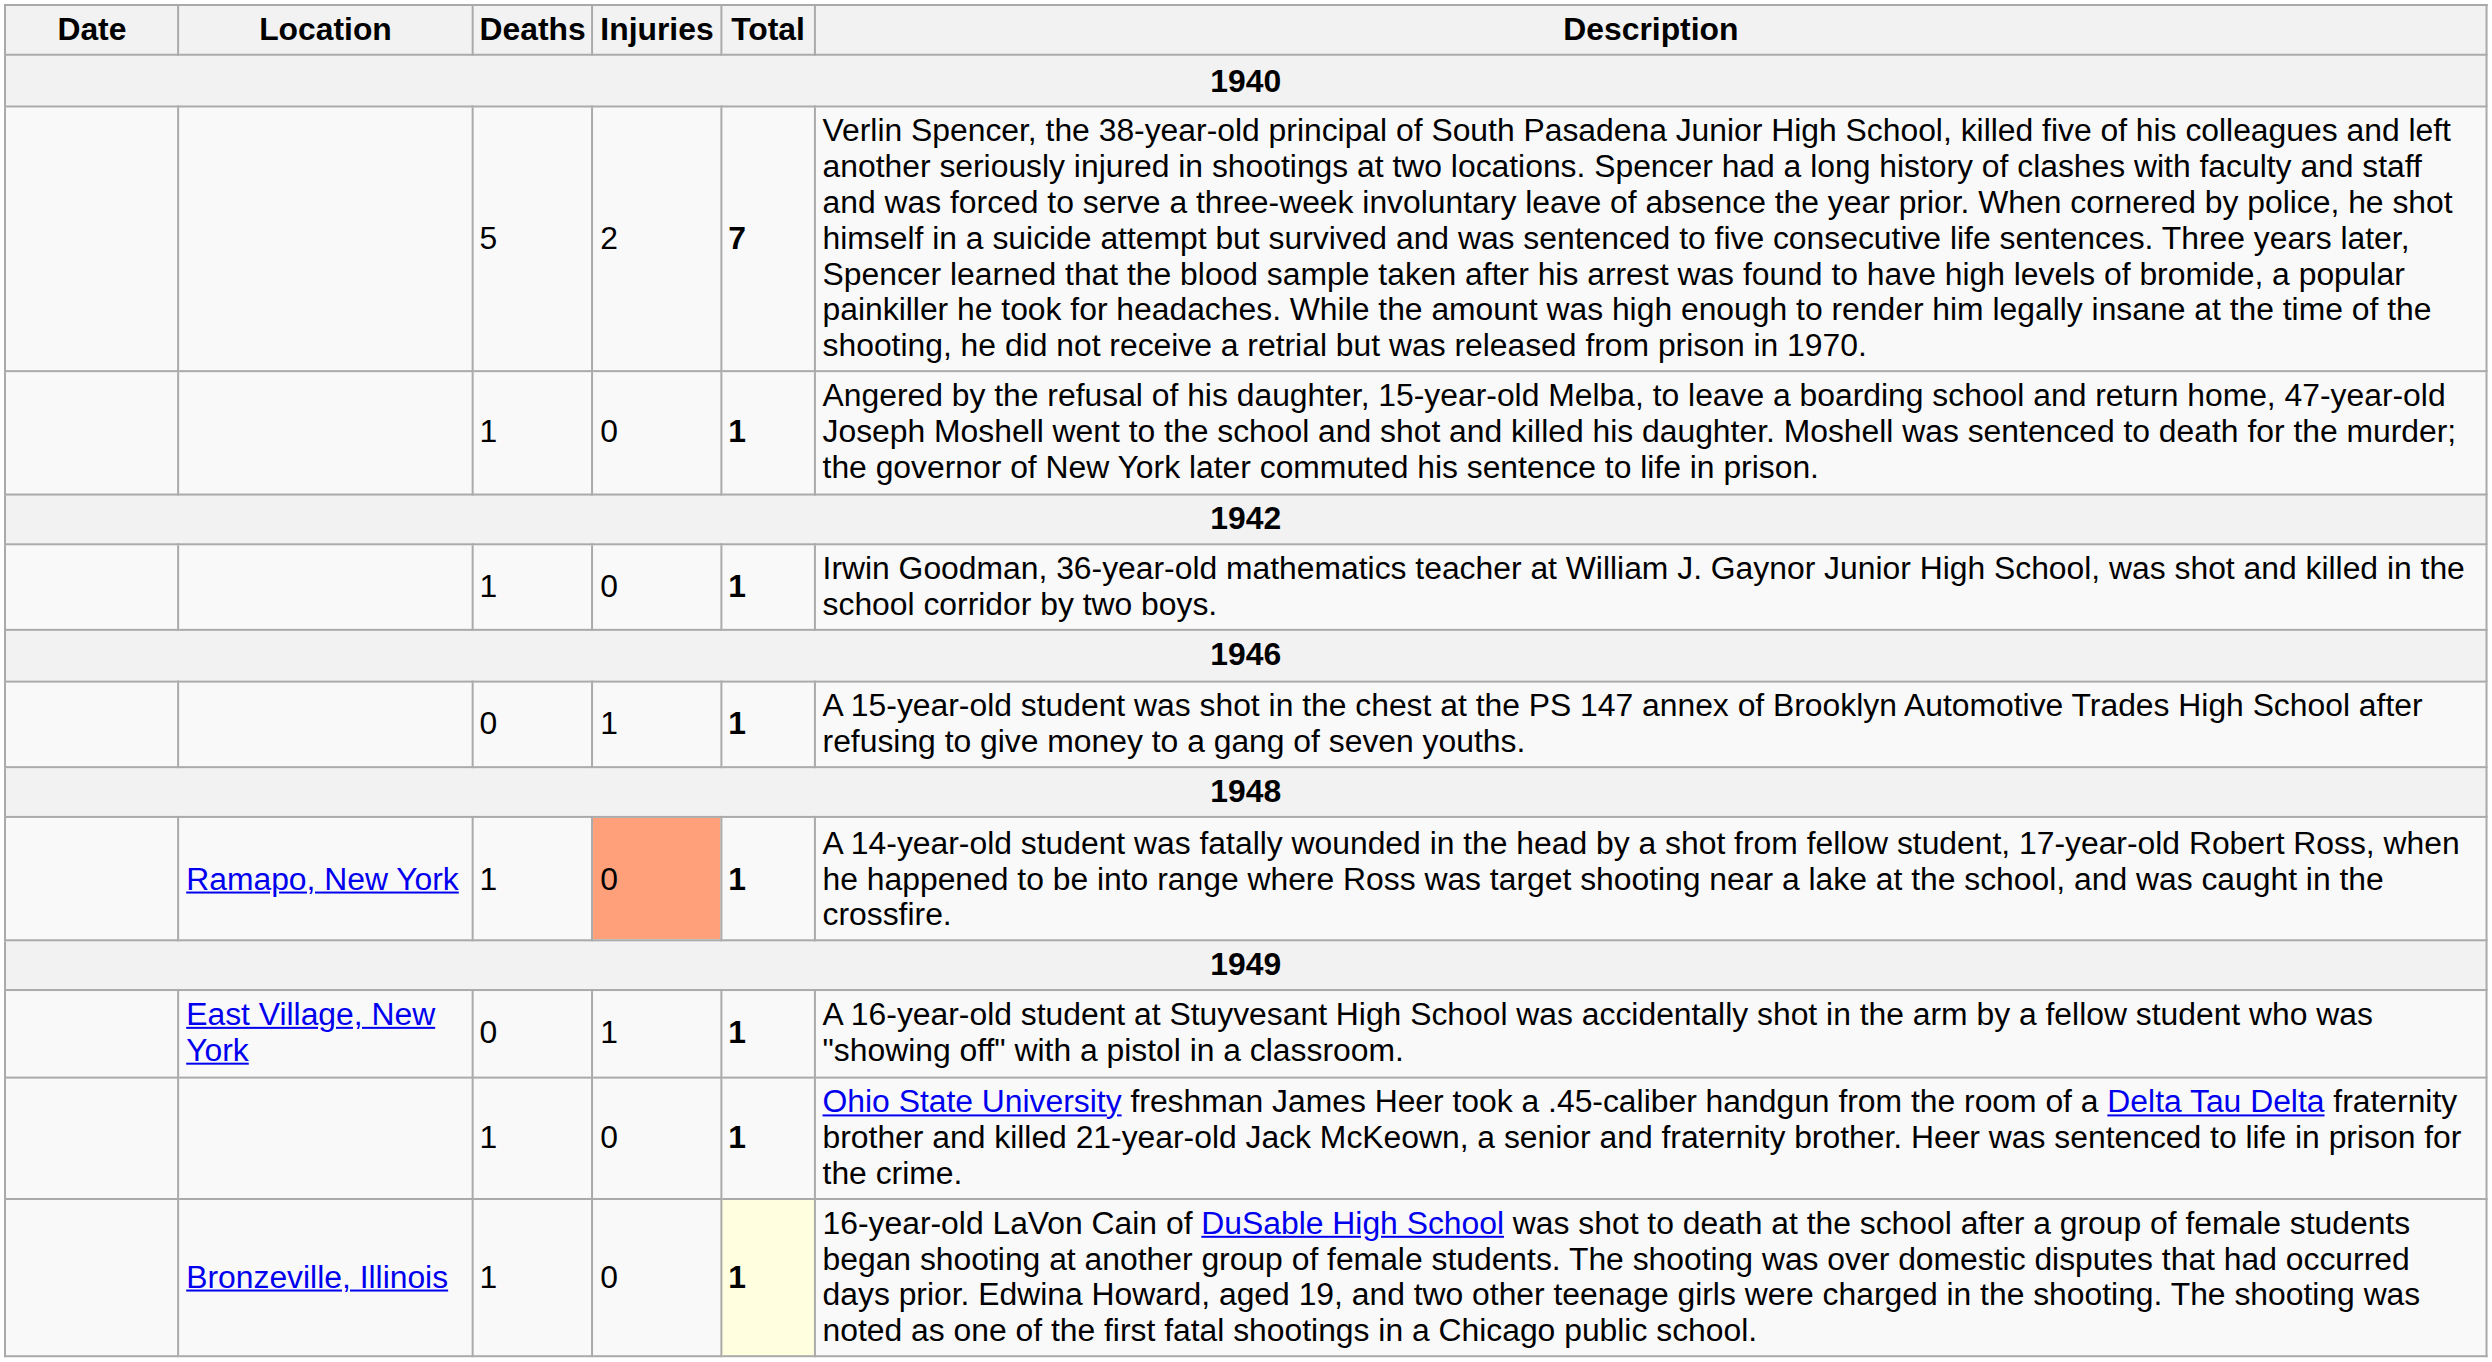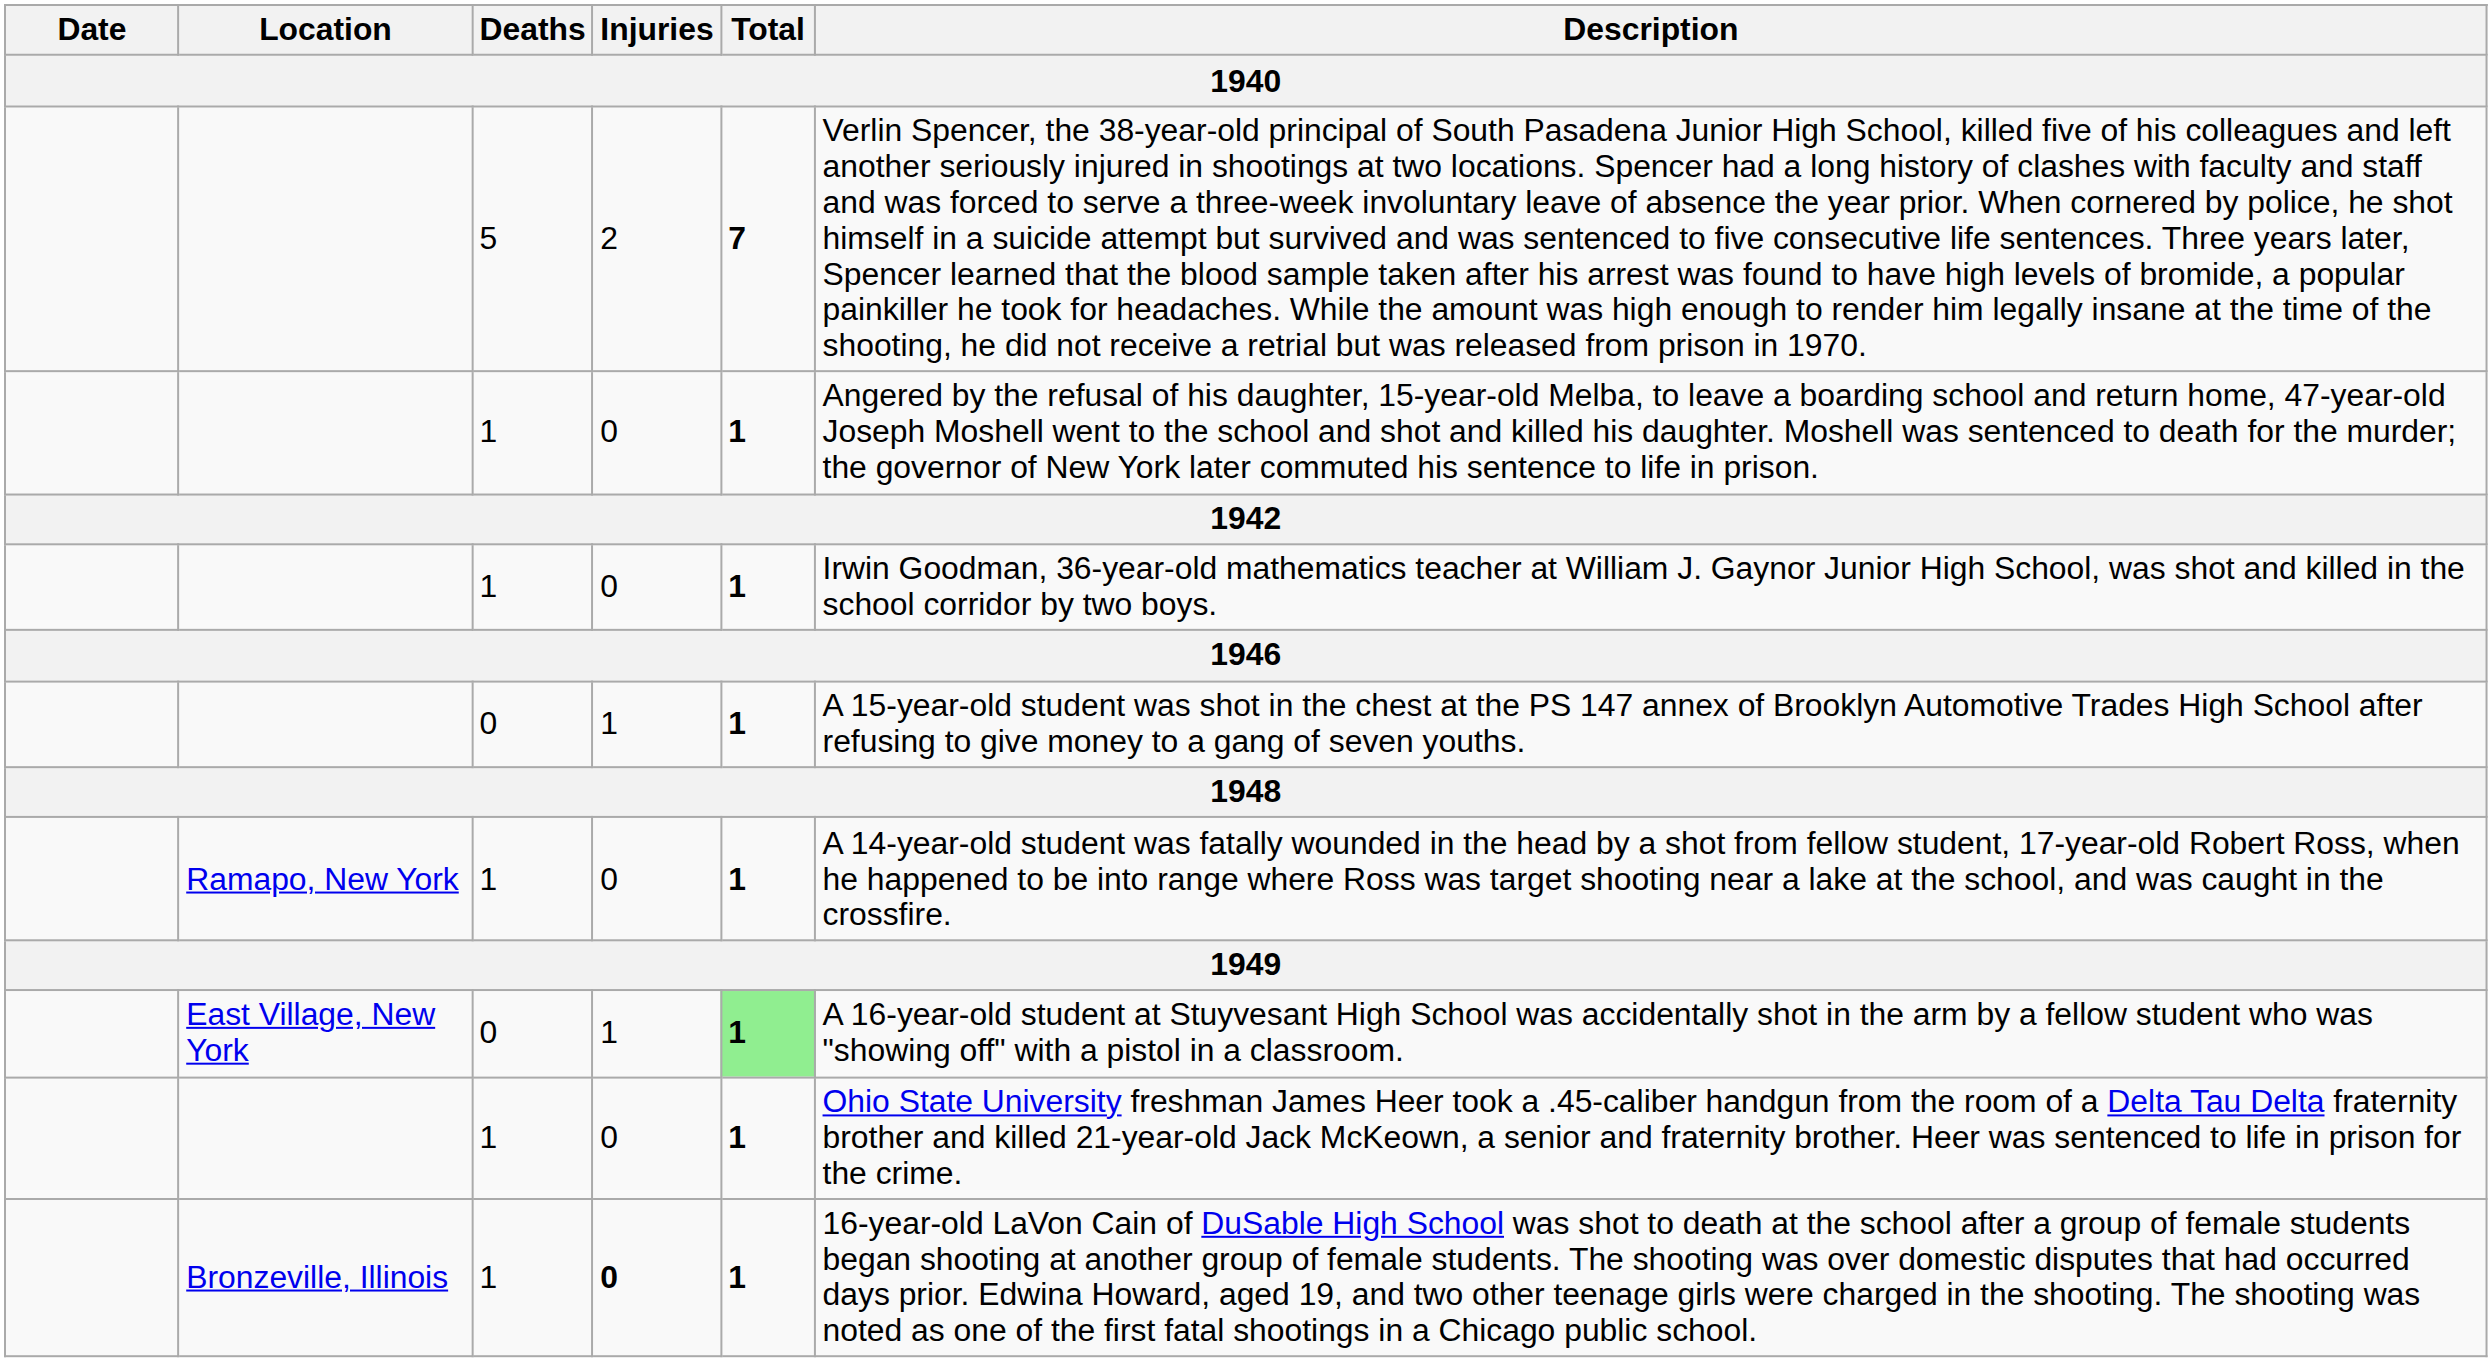(609, 878) lightsalmon background -> (609, 878) no background
(737, 1032) no background -> (737, 1032) lightgreen background
(609, 1277) normal -> (609, 1277) bold
(737, 1277) lightyellow background -> (737, 1277) no background
